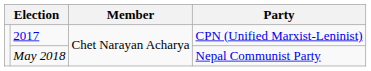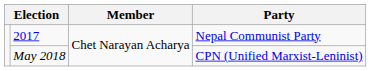(279, 35) CPN (Unified Marxist-Leninist) -> (258, 35) Nepal Communist Party
(258, 55) Nepal Communist Party -> (279, 55) CPN (Unified Marxist-Leninist)
